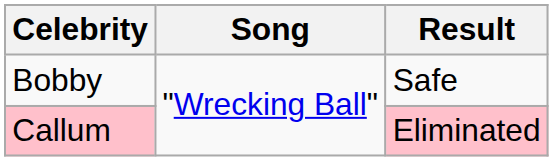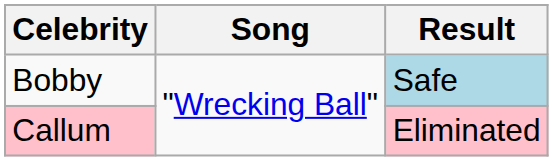(425, 79) no background -> (425, 79) lightblue background
